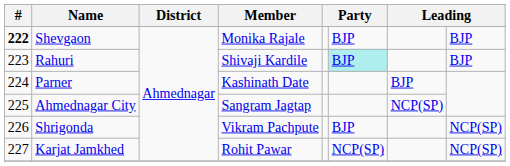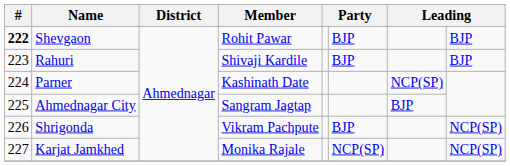(263, 37) Monika Rajale -> (256, 37) Rohit Pawar
(343, 60) paleturquoise background -> (343, 60) no background
(402, 82) BJP -> (417, 82) NCP(SP)
(417, 104) NCP(SP) -> (402, 104) BJP
(256, 149) Rohit Pawar -> (263, 149) Monika Rajale
